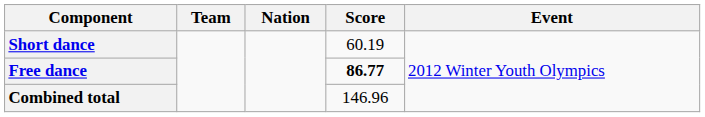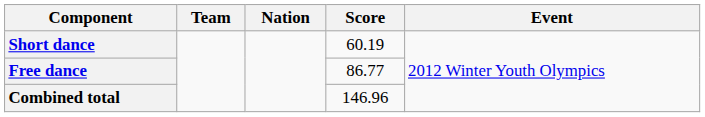(365, 71) bold -> (365, 71) normal
